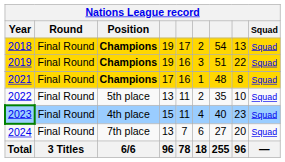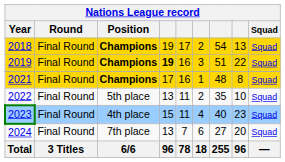(168, 63) normal -> (168, 63) bold
